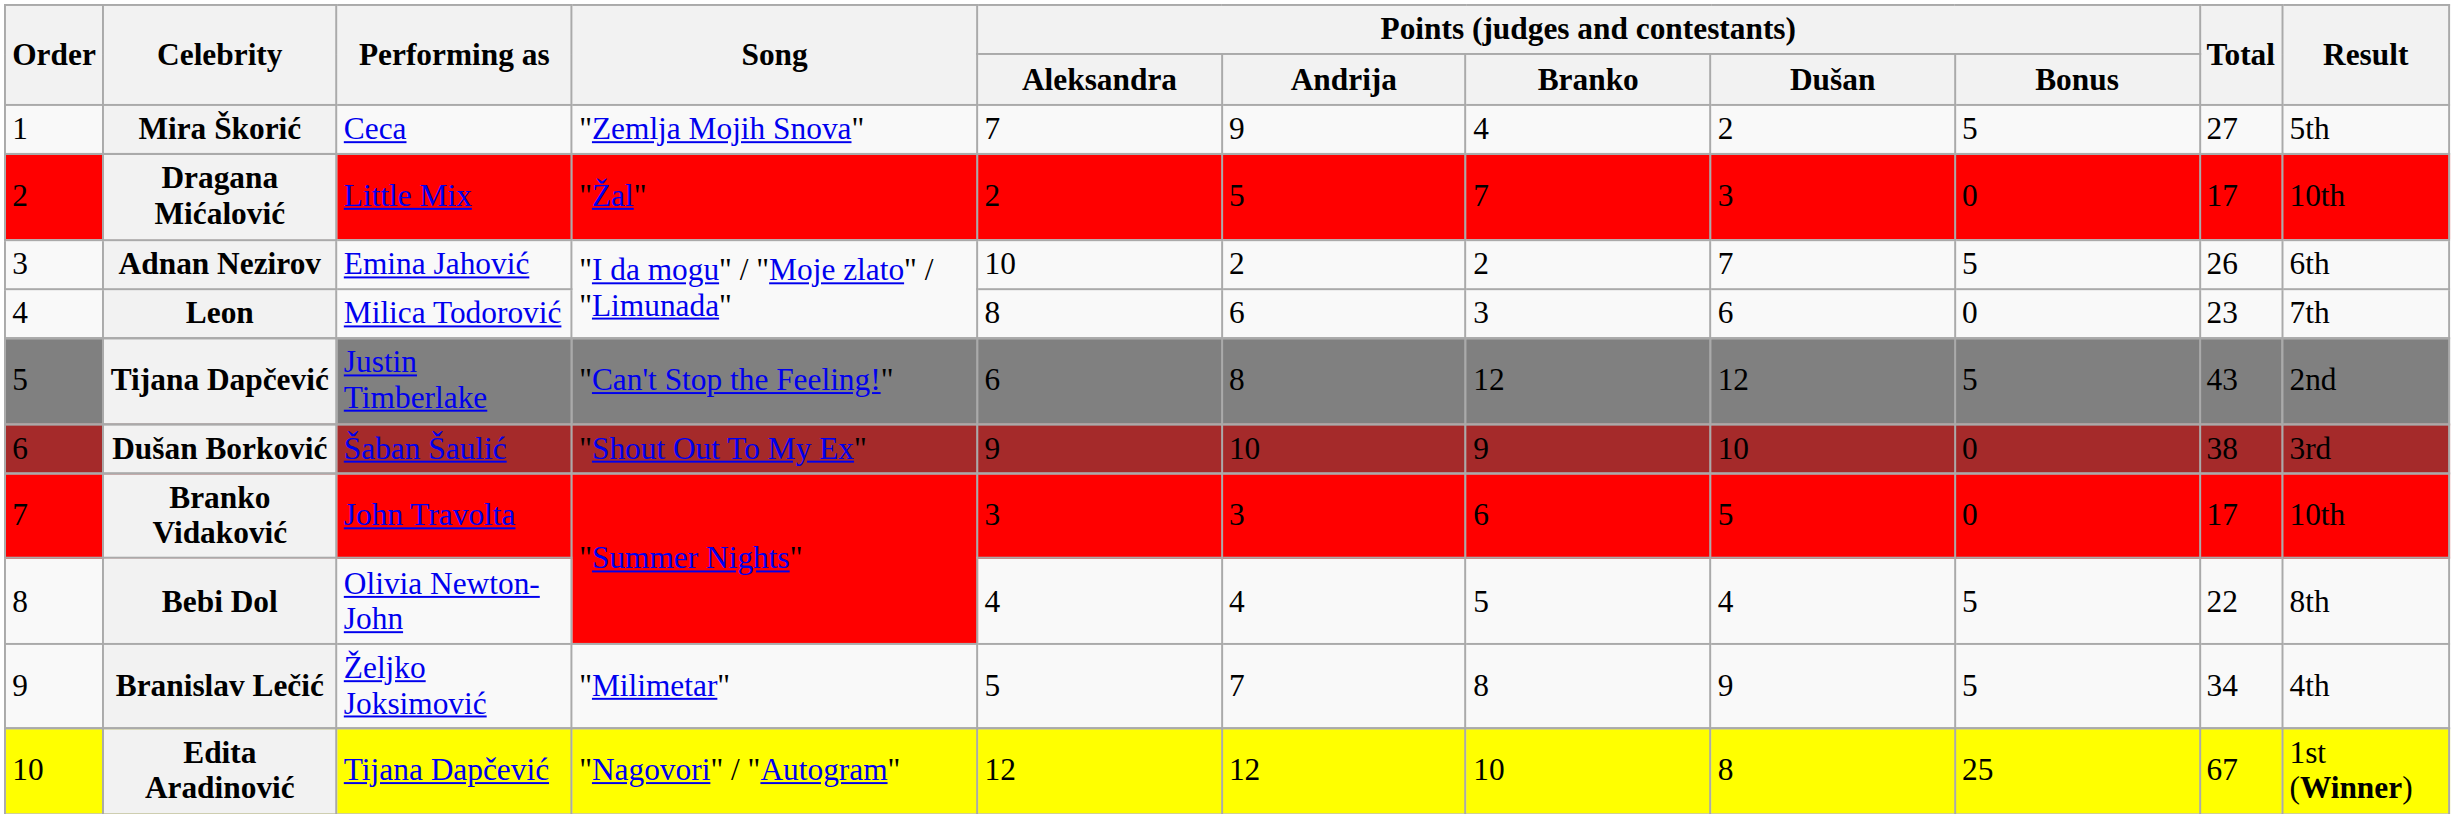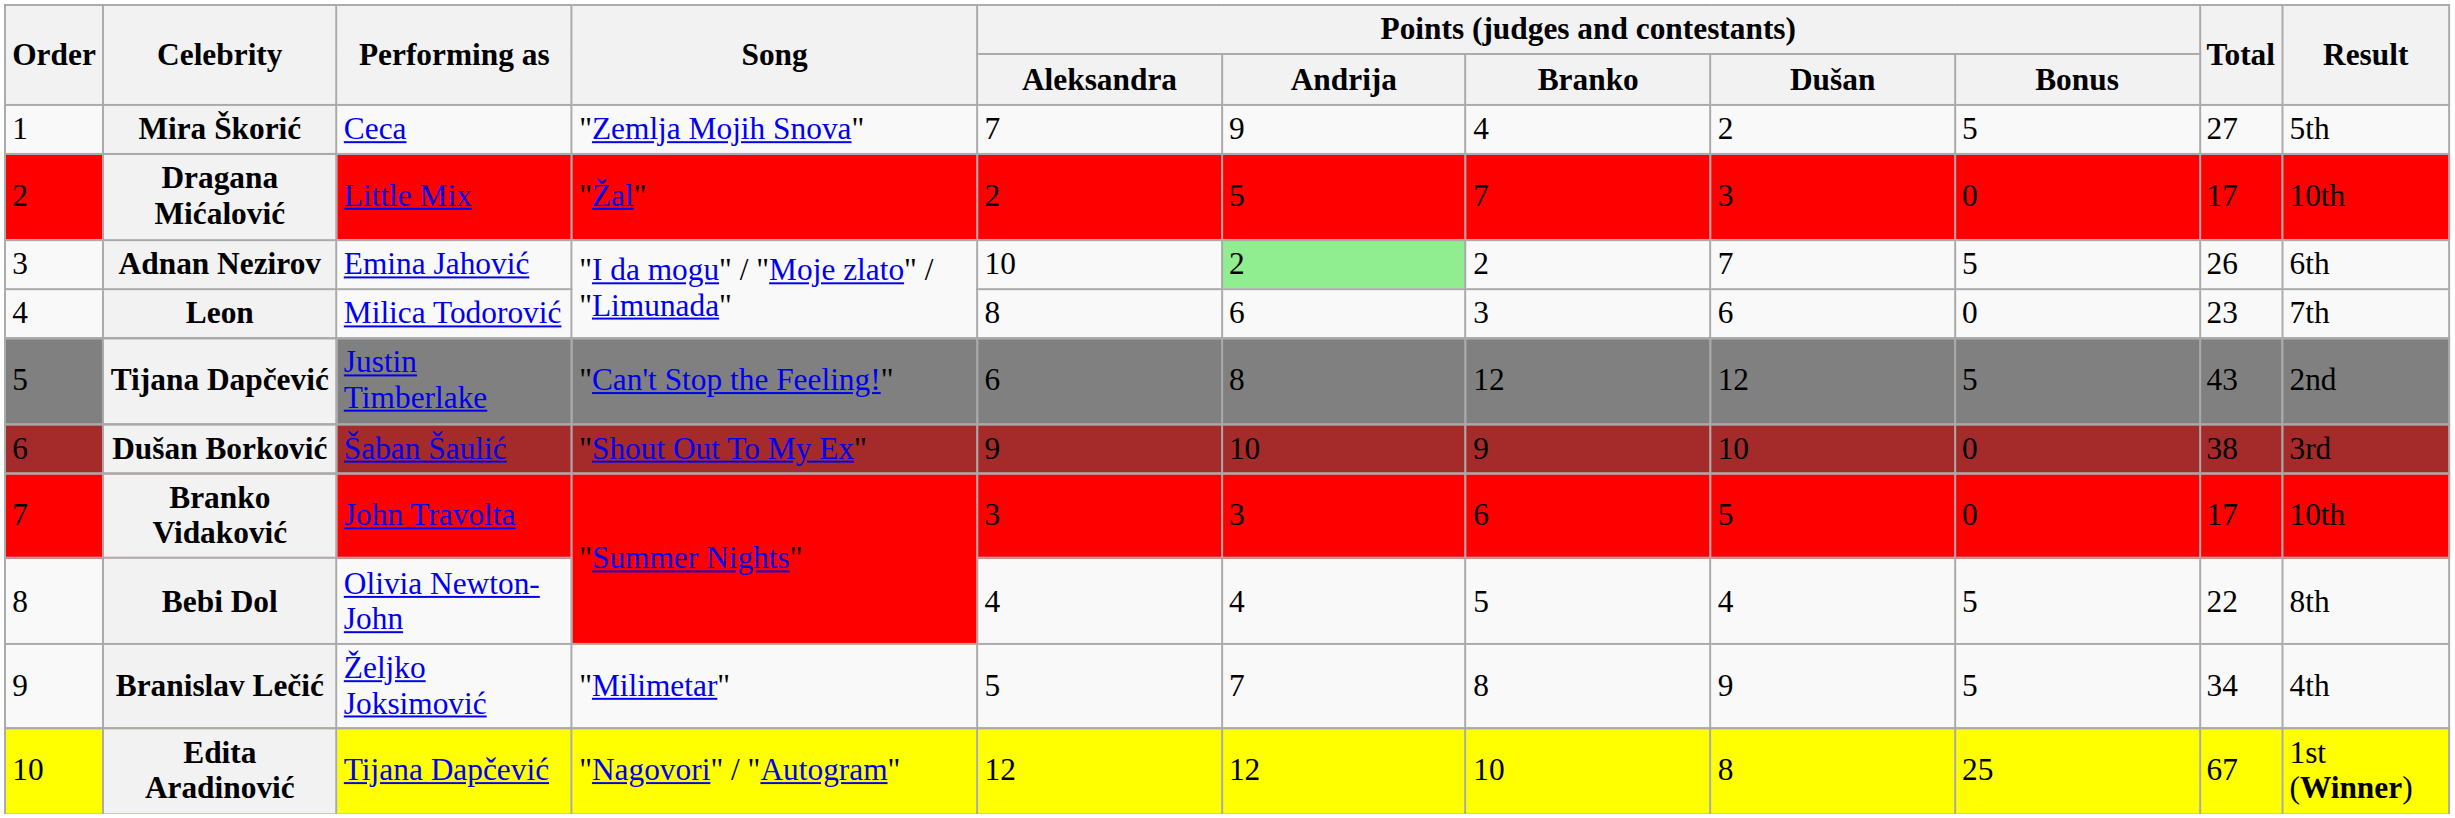(1237, 263) no background -> (1237, 263) lightgreen background
